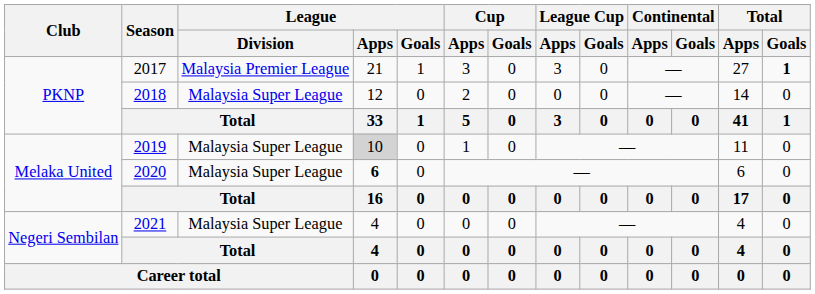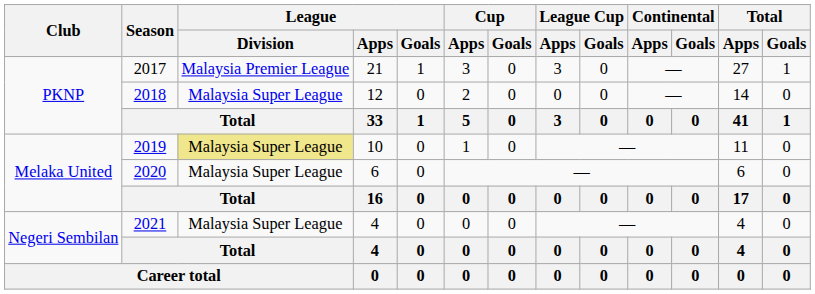(786, 69) bold -> (786, 69) normal
(265, 146) no background -> (265, 146) khaki background
(375, 146) lightgrey background -> (375, 146) no background
(375, 172) bold -> (375, 172) normal
